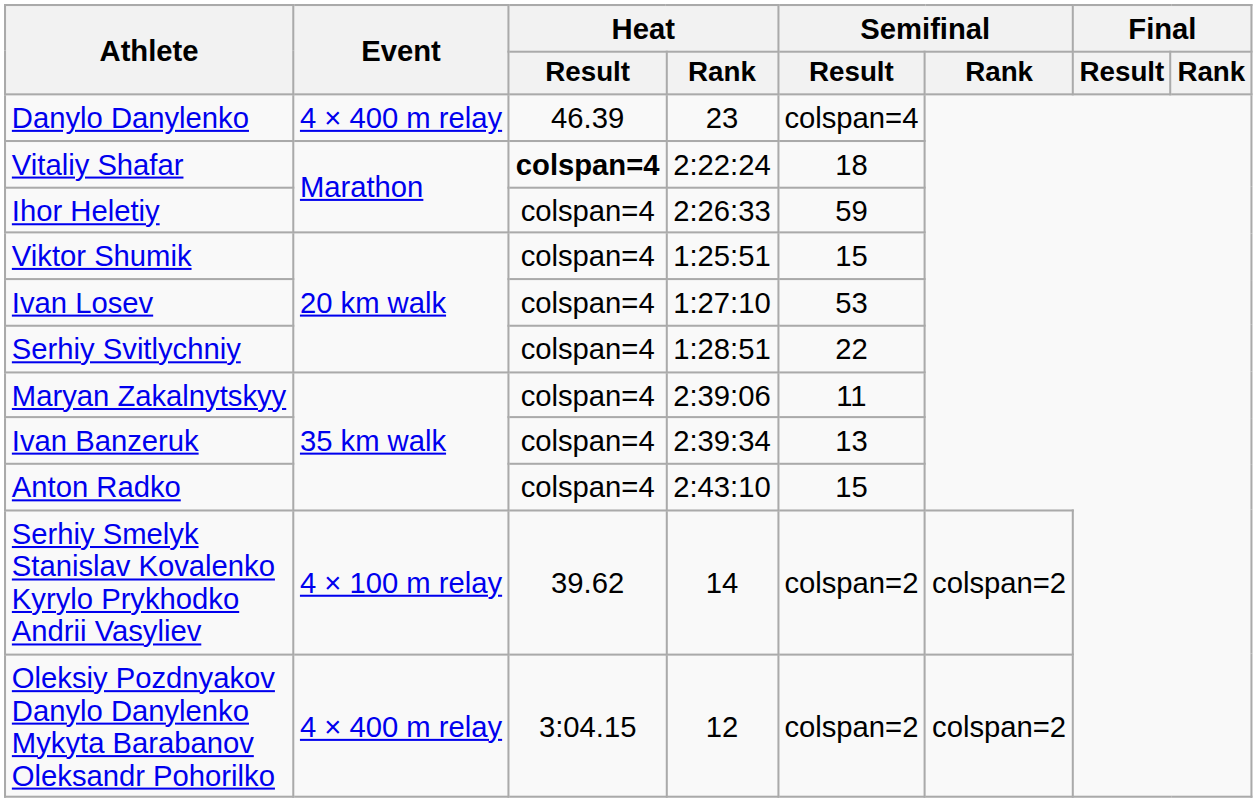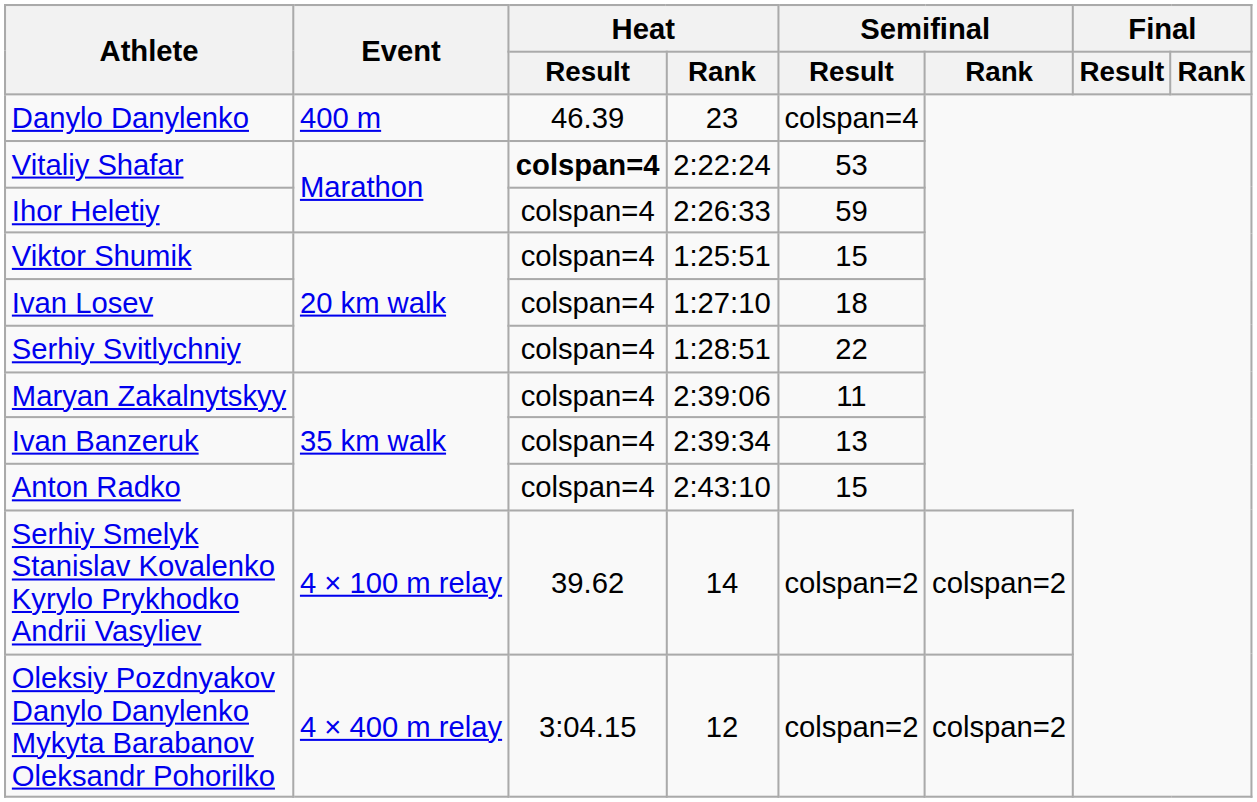(401, 118) 4 × 400 m relay -> (341, 118) 400 m
(851, 164) 18 -> (851, 164) 53
(851, 303) 53 -> (851, 303) 18
